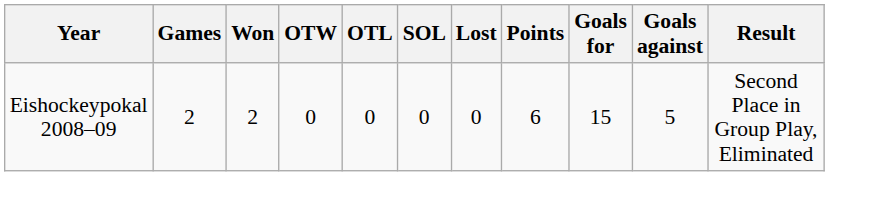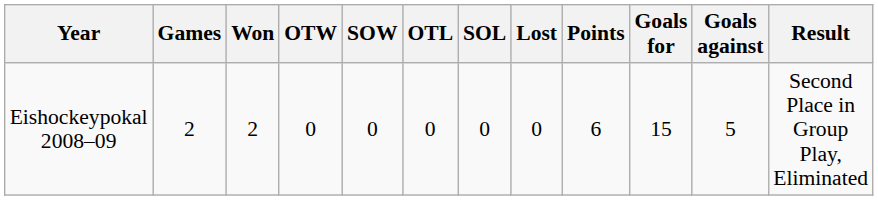+ column: (372, 33)
